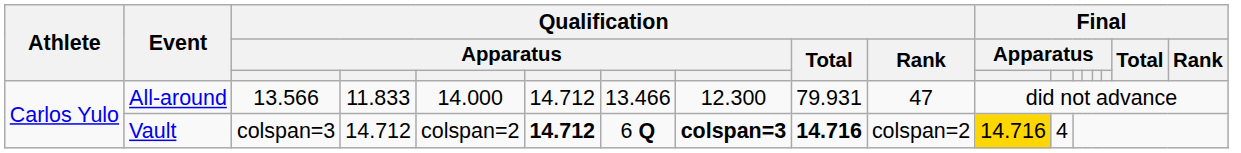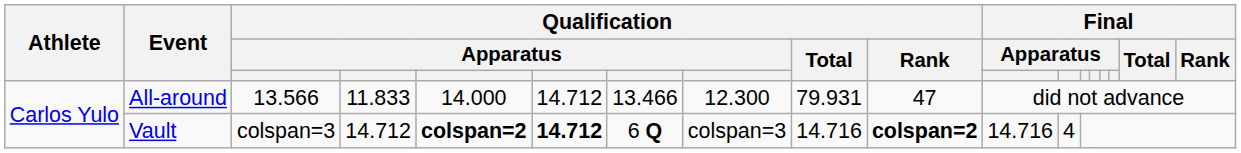(470, 132) normal -> (474, 132) bold
(733, 132) bold -> (737, 132) normal
(829, 132) bold -> (829, 132) normal
(921, 132) normal -> (925, 132) bold
(1013, 132) gold background -> (1020, 132) no background
